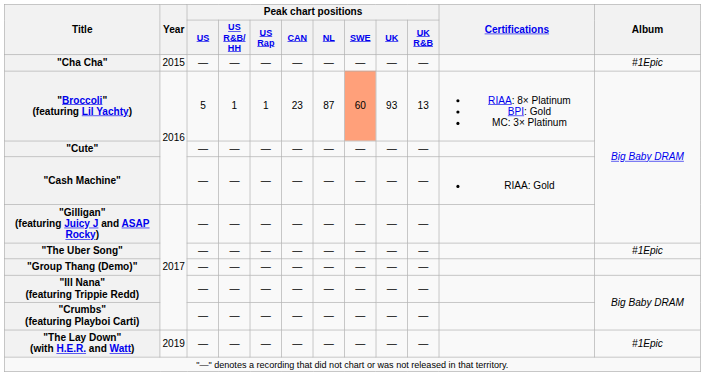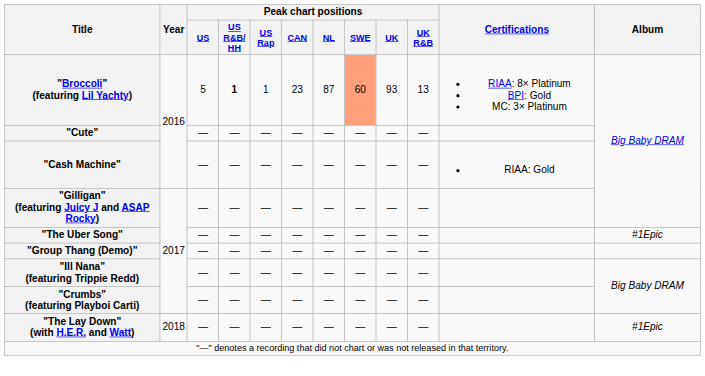- row: (82, 62)
(234, 106) normal -> (234, 90) bold
(174, 343) 2019 -> (174, 327) 2018
